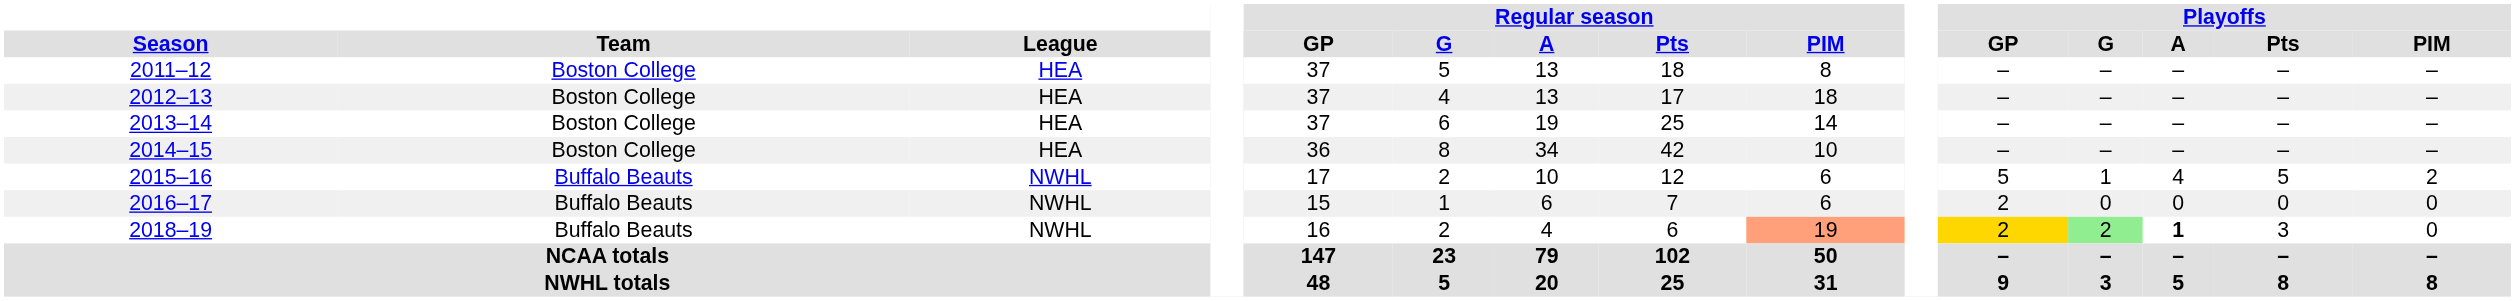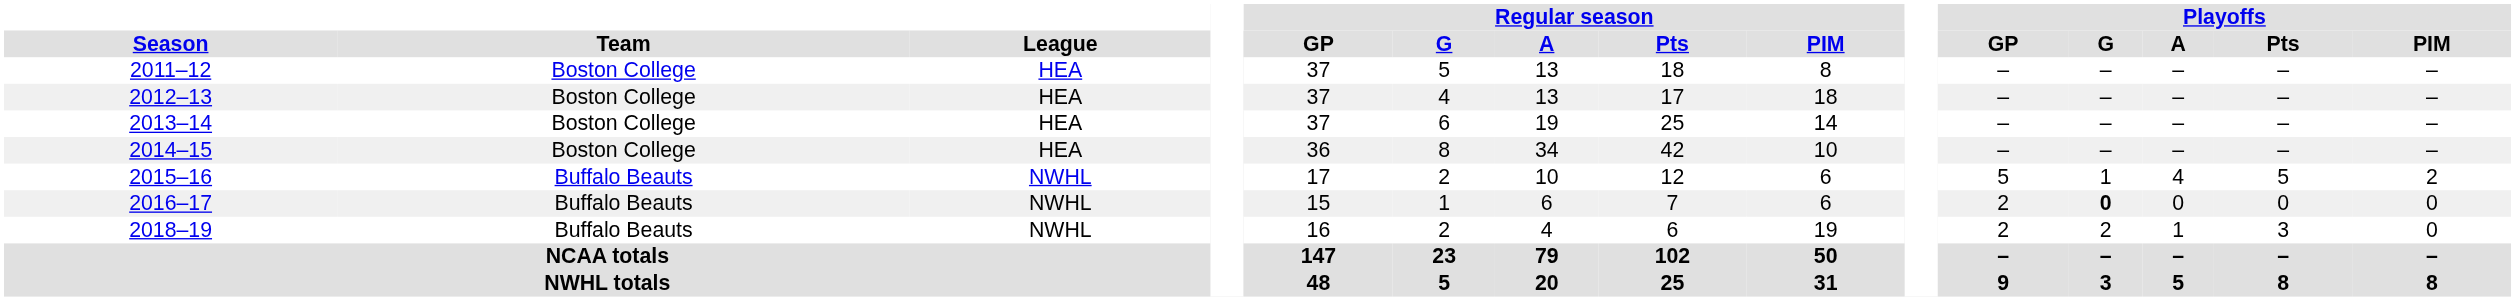(2106, 203) normal -> (2106, 203) bold
(1826, 229) lightsalmon background -> (1826, 229) no background
(2003, 229) gold background -> (2003, 229) no background
(2106, 229) lightgreen background -> (2106, 229) no background
(2178, 229) bold -> (2178, 229) normal
